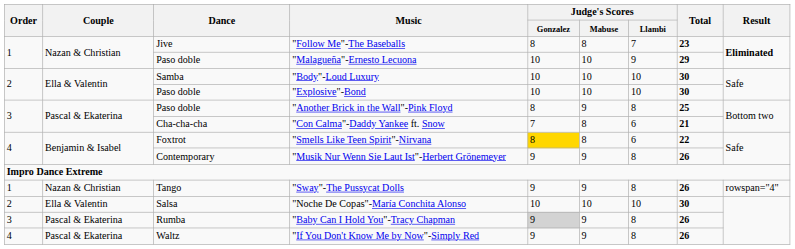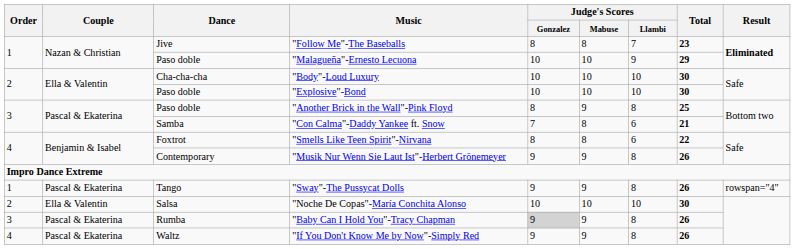(170, 76) Samba -> (182, 76) Cha-cha-cha
(182, 124) Cha-cha-cha -> (170, 124) Samba
(532, 140) gold background -> (532, 140) no background
(83, 188) Nazan & Christian -> (84, 188) Pascal & Ekaterina
